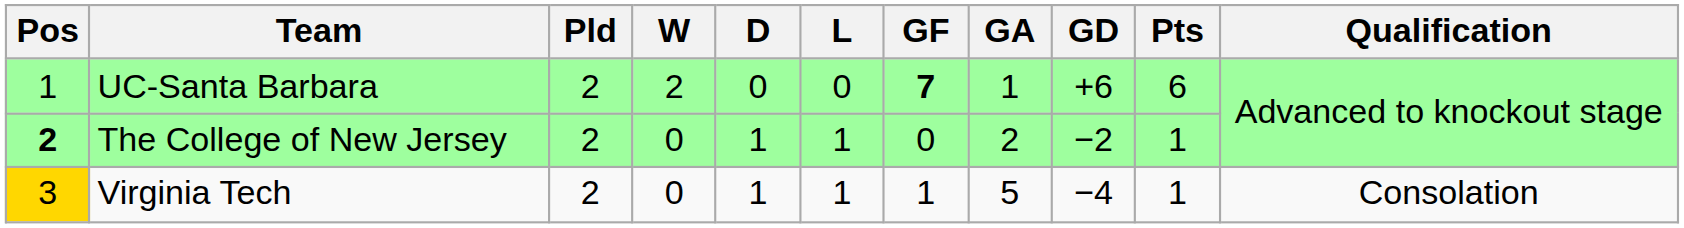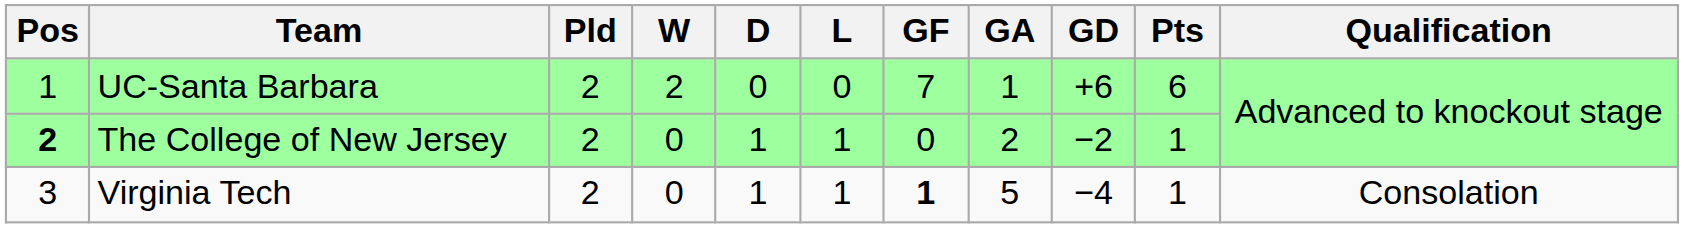(926, 85) bold -> (926, 85) normal
(48, 193) gold background -> (48, 193) no background
(926, 193) normal -> (926, 193) bold
